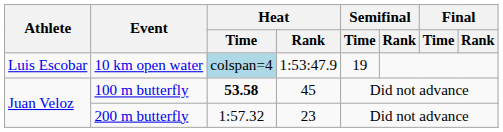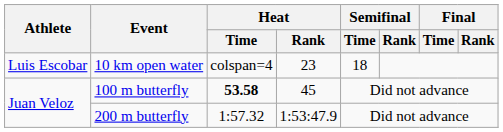(241, 65) lightblue background -> (241, 65) no background
(308, 65) 1:53:47.9 -> (308, 65) 23
(360, 65) 19 -> (360, 65) 18
(308, 115) 23 -> (308, 115) 1:53:47.9
